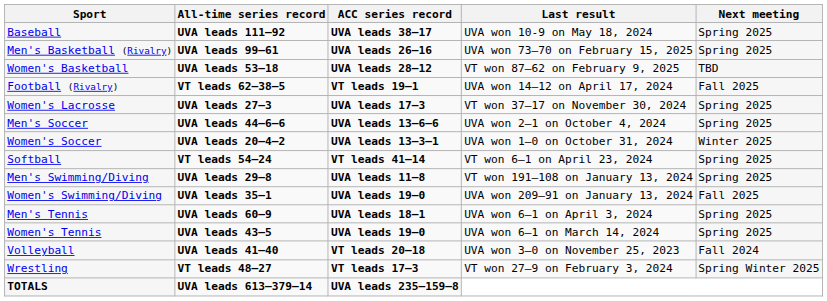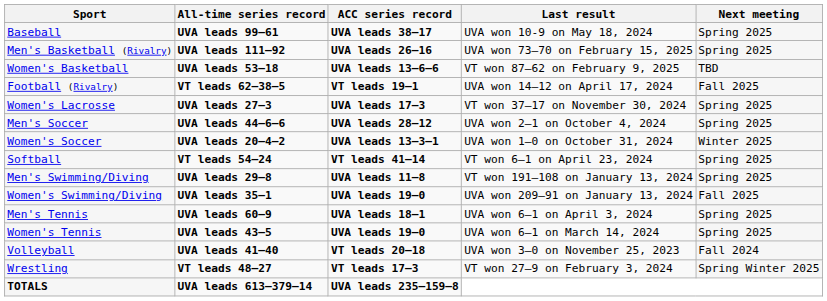(231, 32) UVA leads 111–92 -> (228, 32) UVA leads 99–61
(228, 50) UVA leads 99–61 -> (231, 50) UVA leads 111–92
(381, 68) UVA leads 28–12 -> (385, 68) UVA leads 13–6–6
(385, 123) UVA leads 13–6–6 -> (381, 123) UVA leads 28–12
